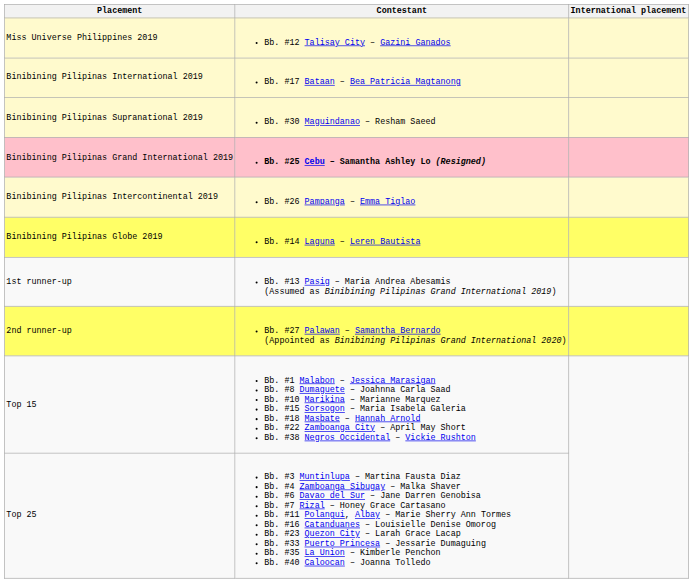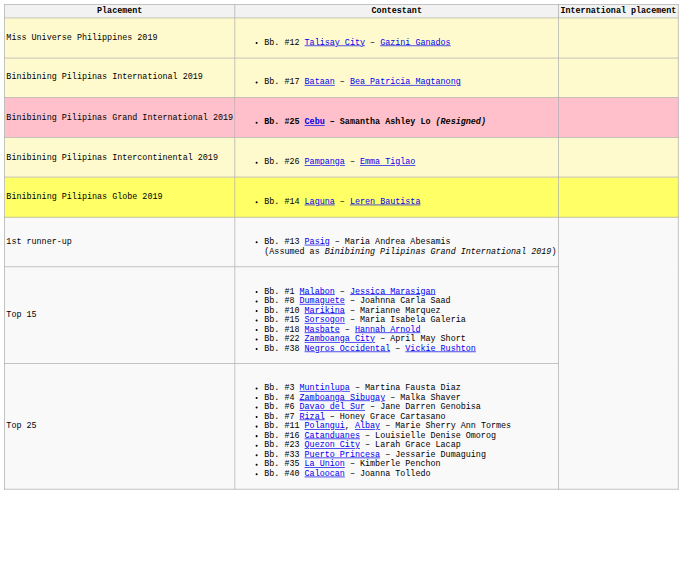- row: (105, 118)
- row: (39, 332)
